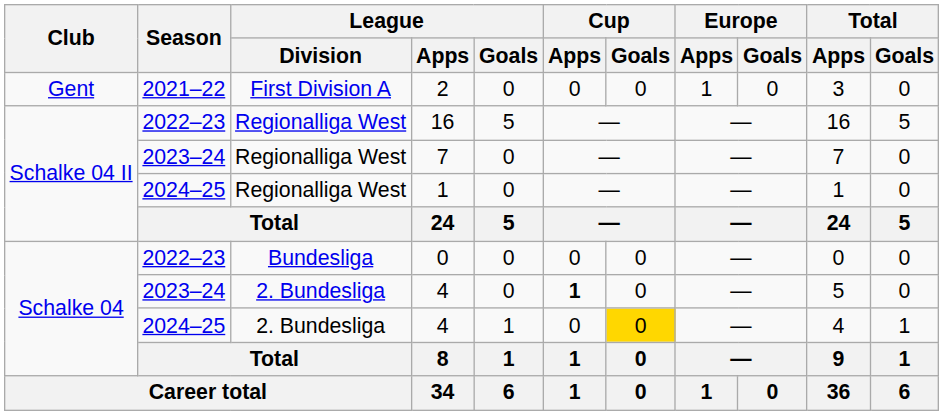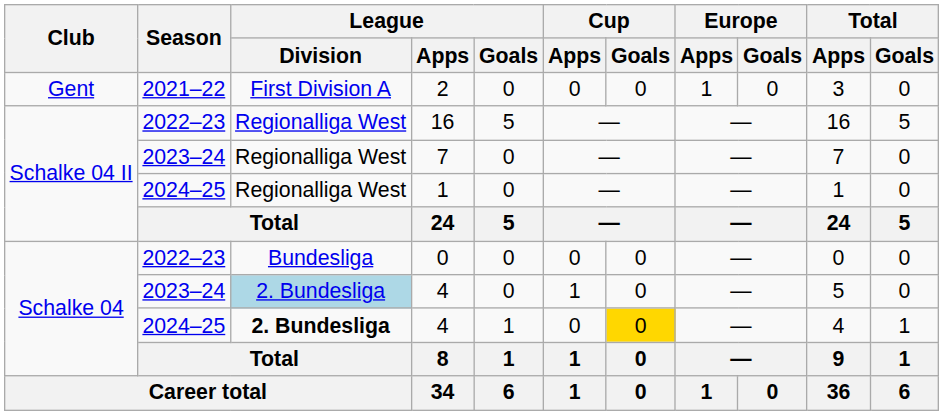(321, 291) no background -> (321, 291) lightblue background
(575, 291) bold -> (575, 291) normal
(321, 325) normal -> (321, 325) bold
